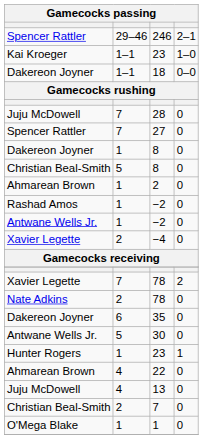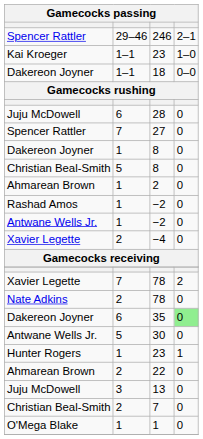(119, 114) 7 -> (119, 114) 6
(180, 317) no background -> (180, 317) lightgreen background
(119, 371) 4 -> (119, 371) 2
(119, 389) 4 -> (119, 389) 3
